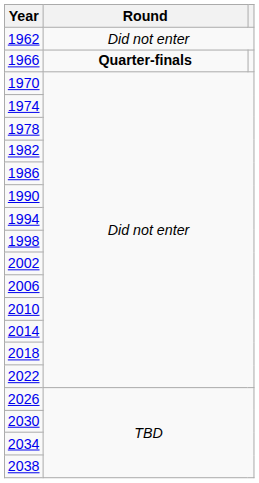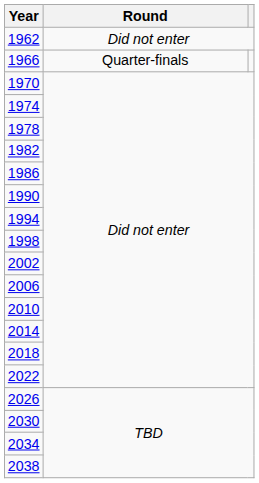(145, 61) bold -> (145, 61) normal
